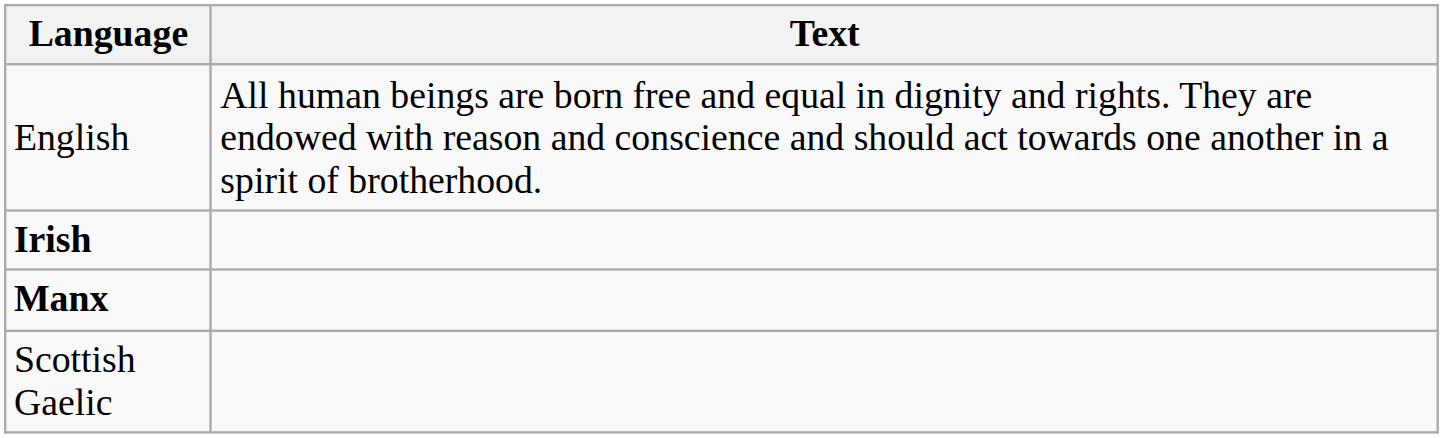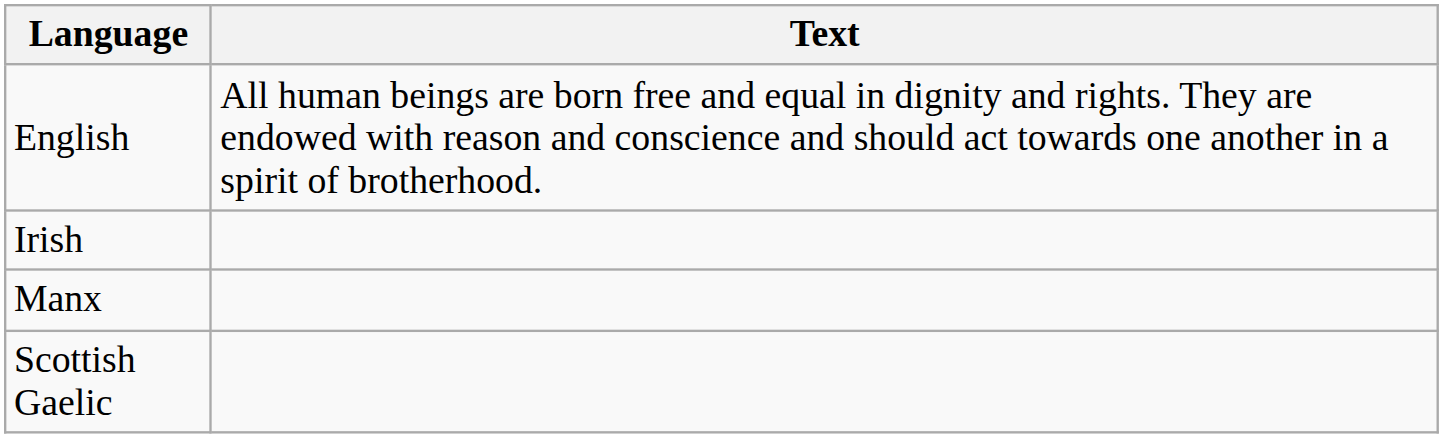(53, 239) bold -> (48, 239) normal
(61, 299) bold -> (58, 299) normal
